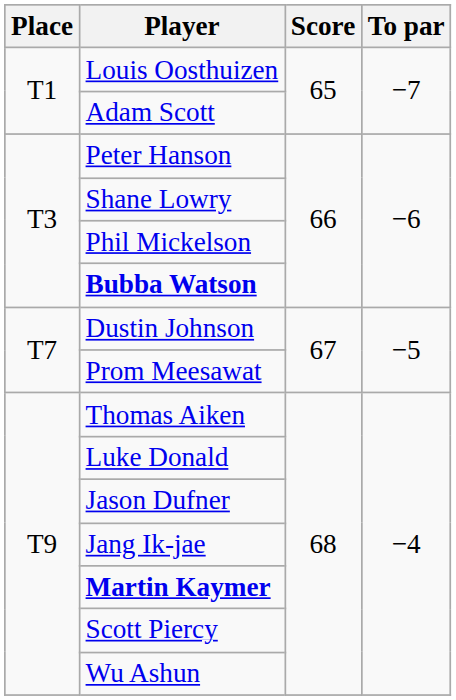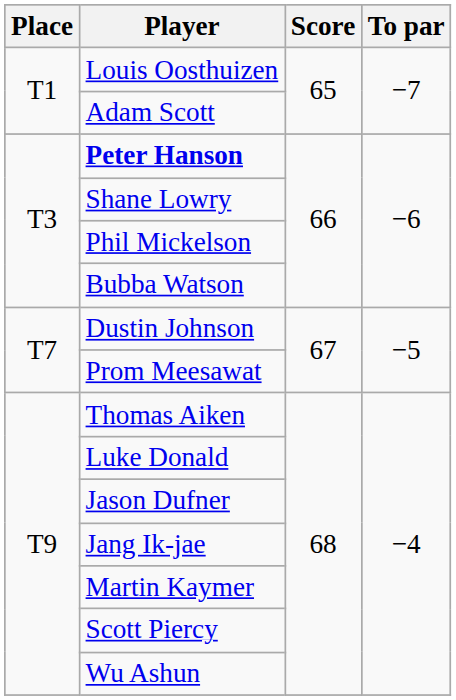(158, 155) normal -> (164, 155) bold
(171, 284) bold -> (165, 284) normal
(178, 586) bold -> (170, 586) normal
